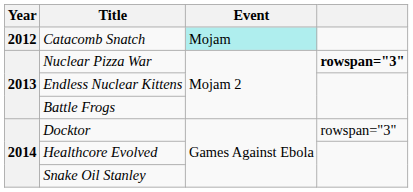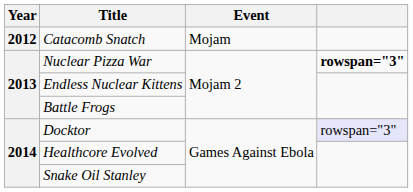(210, 38) paleturquoise background -> (210, 38) no background
(358, 130) no background -> (358, 130) lavender background
